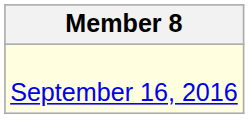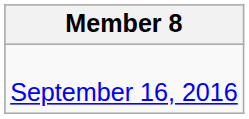(124, 92) lightyellow background -> (124, 92) no background
